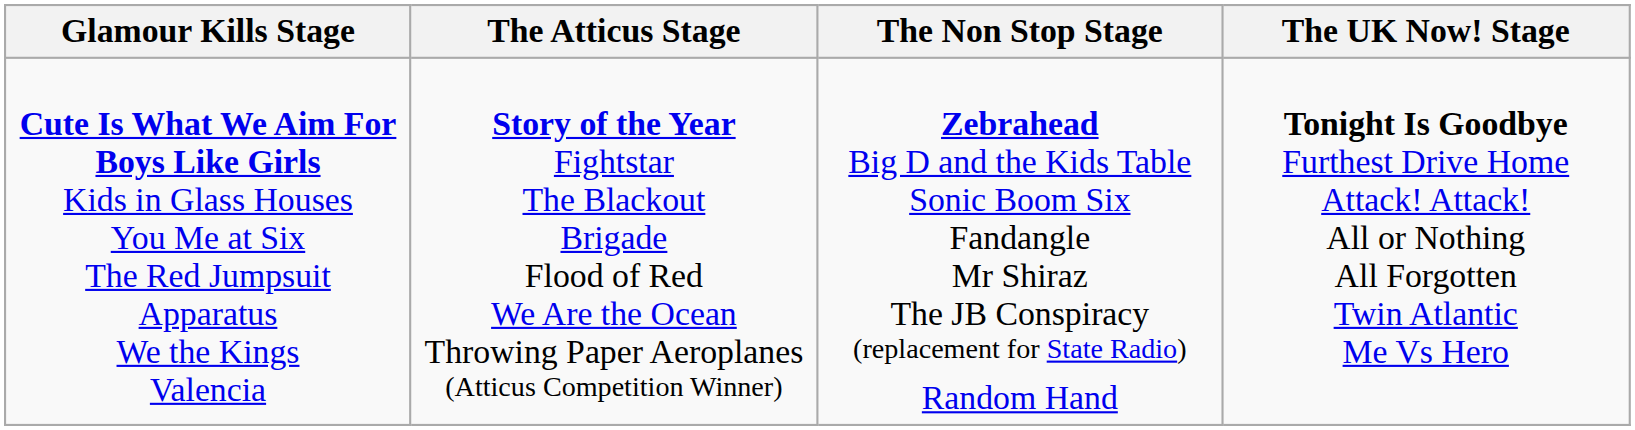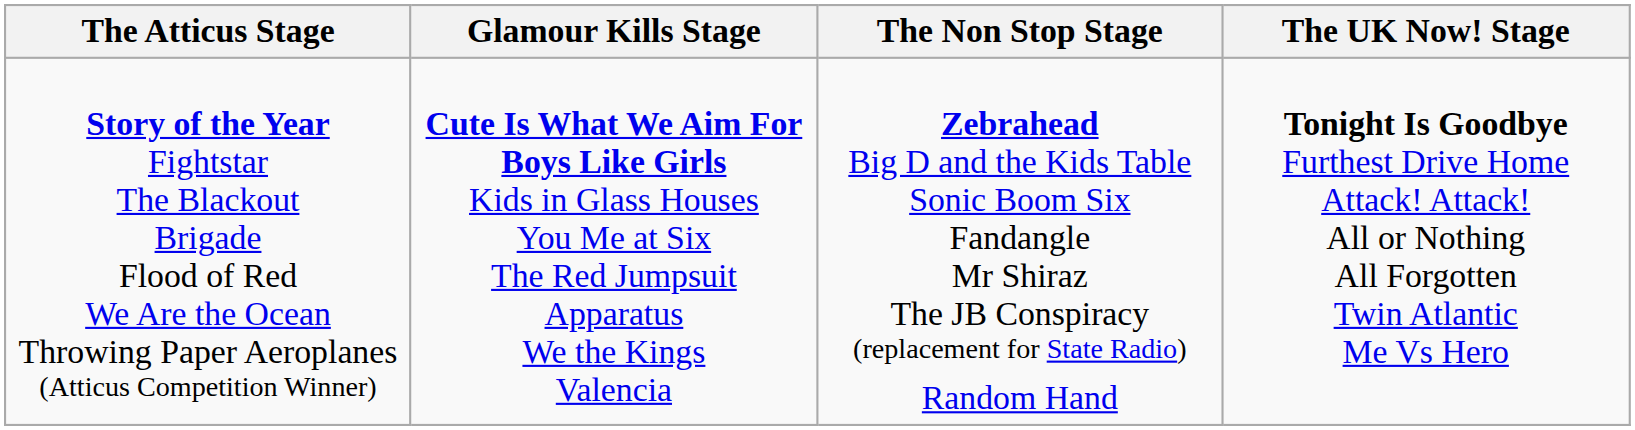columns swapped: (208, 31) <-> (614, 31)
